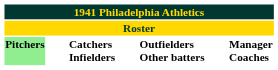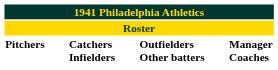(25, 44) lightgreen background -> (25, 44) no background
